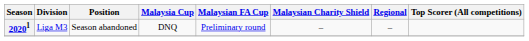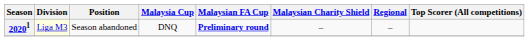(52, 27) no background -> (52, 27) lightyellow background
(233, 27) normal -> (233, 27) bold
